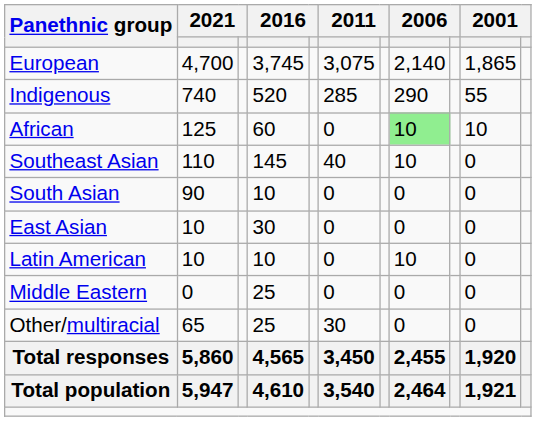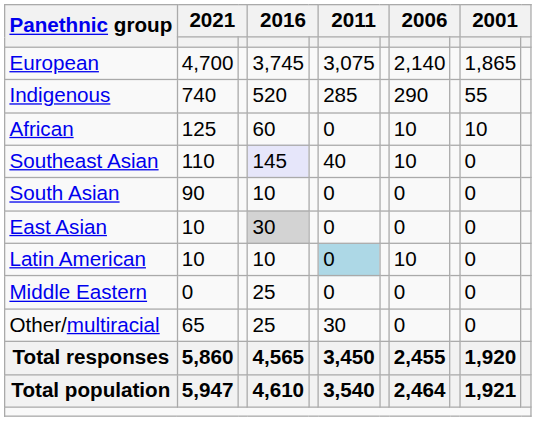(405, 128) lightgreen background -> (405, 128) no background
(270, 161) no background -> (270, 161) lavender background
(264, 226) no background -> (264, 226) lightgrey background
(329, 259) no background -> (329, 259) lightblue background
